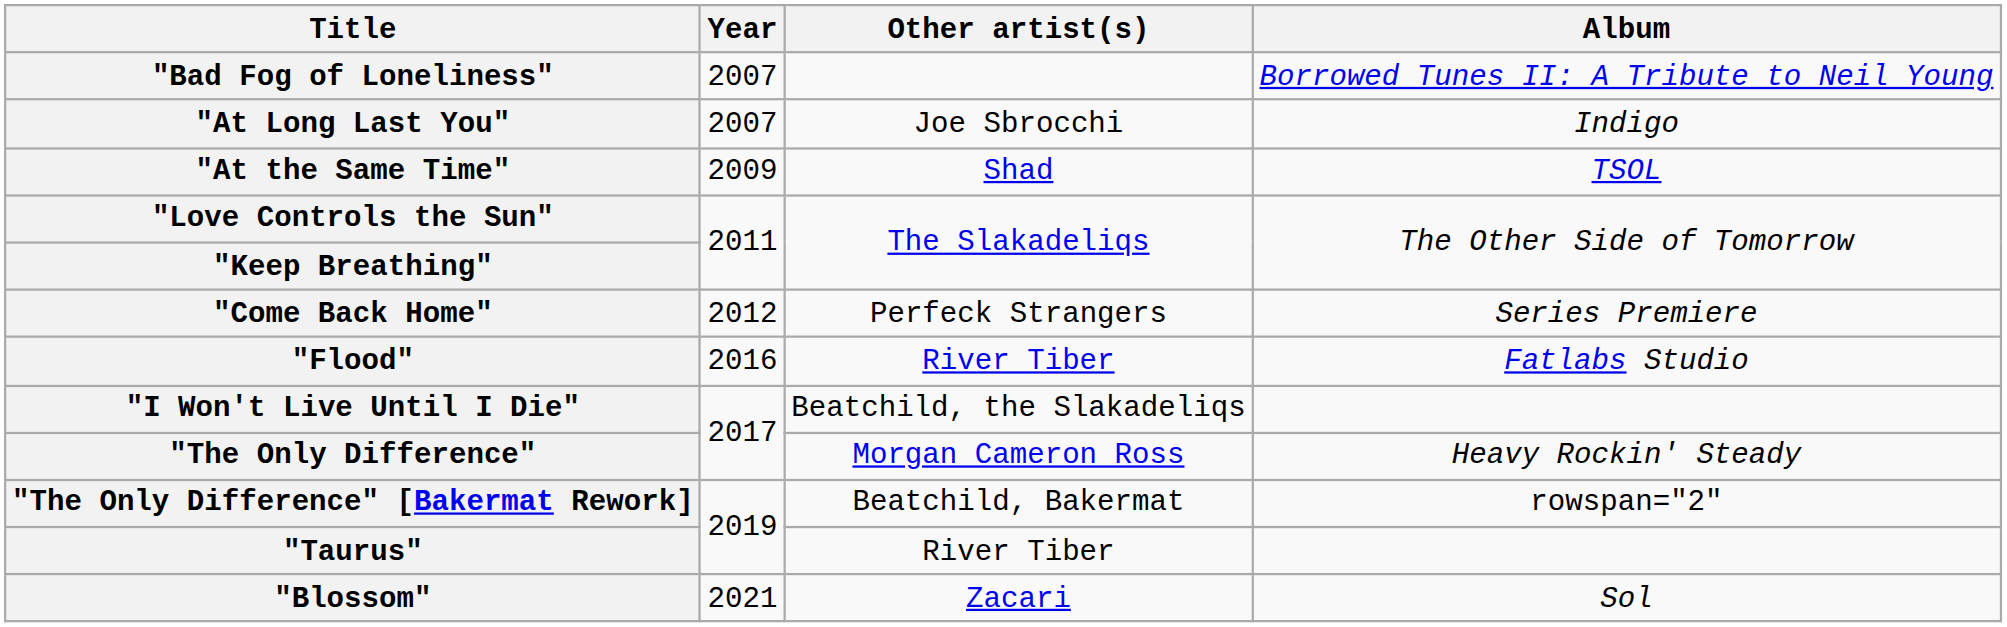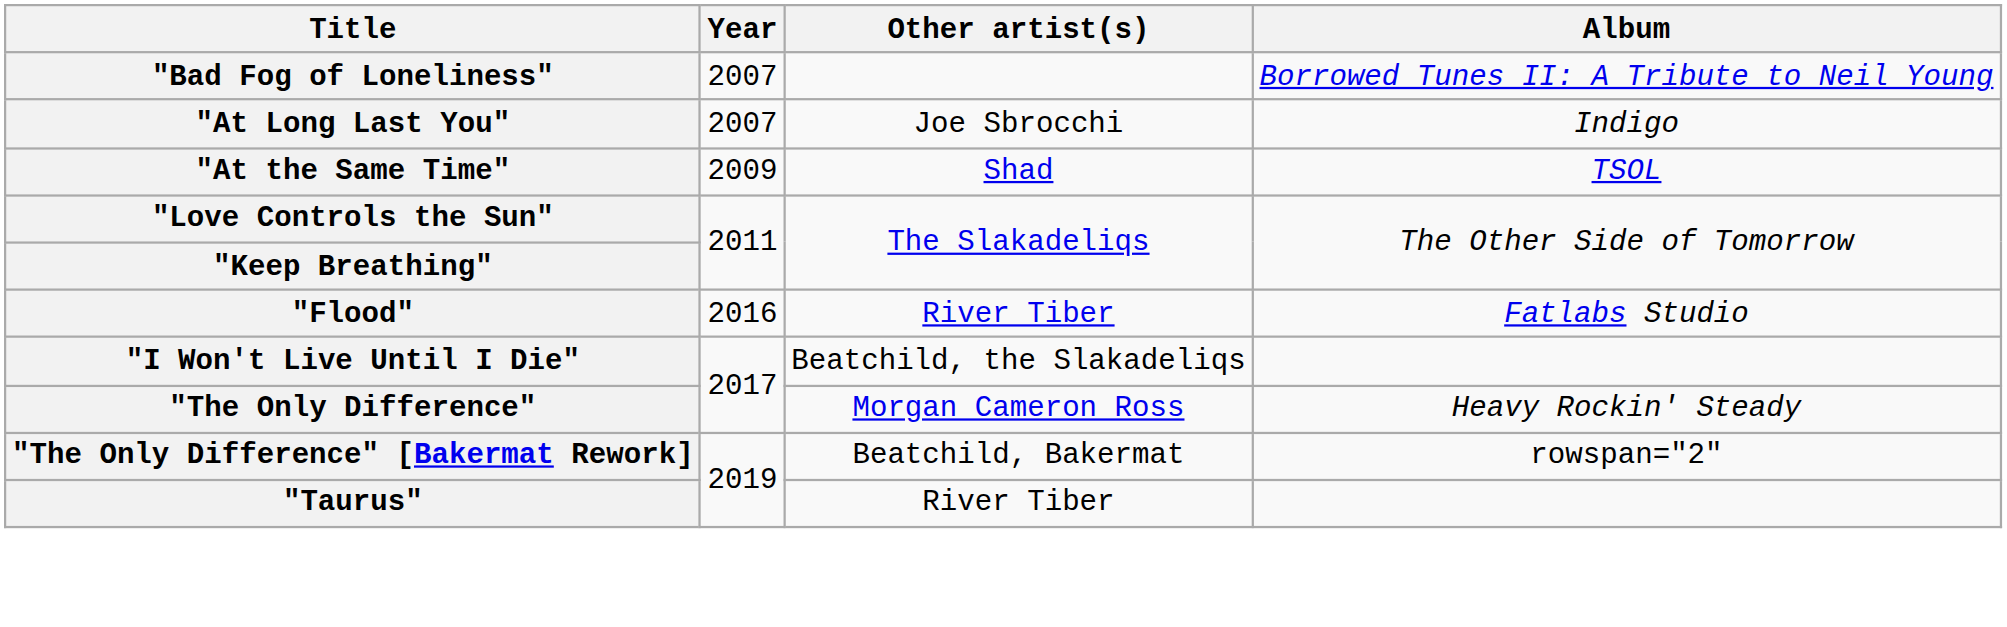- row: (353, 314)
- row: (353, 598)
